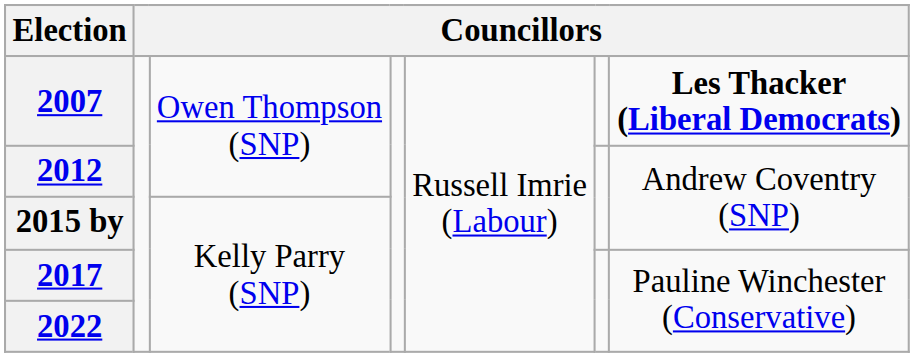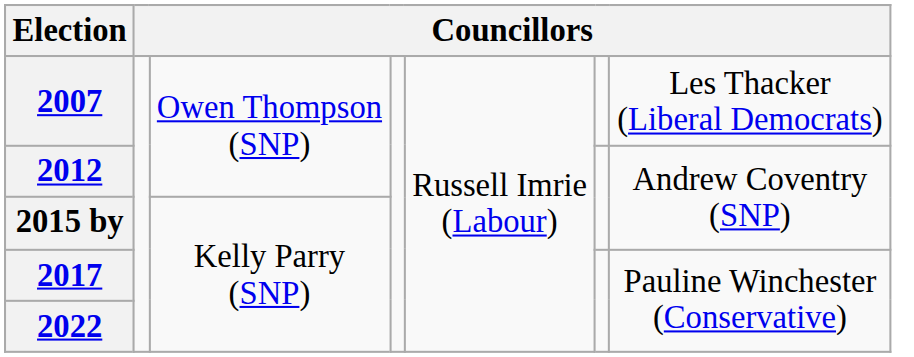(759, 100) bold -> (750, 100) normal
